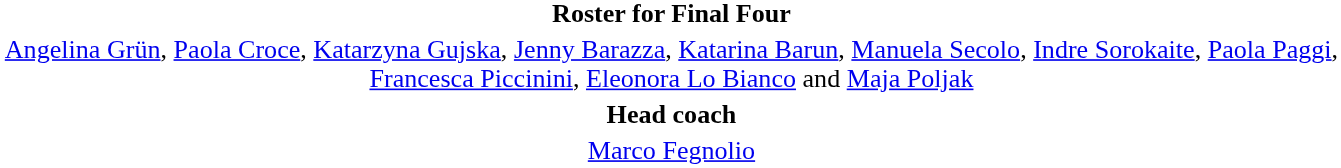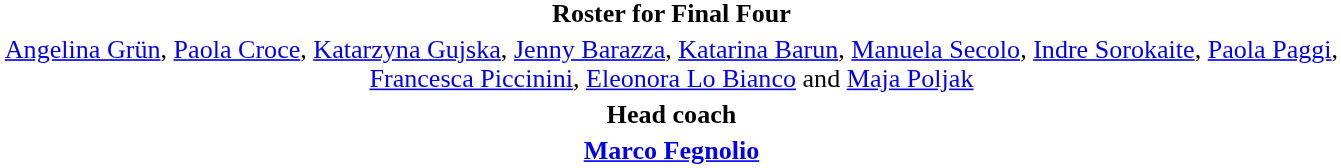(671, 150) normal -> (671, 150) bold
